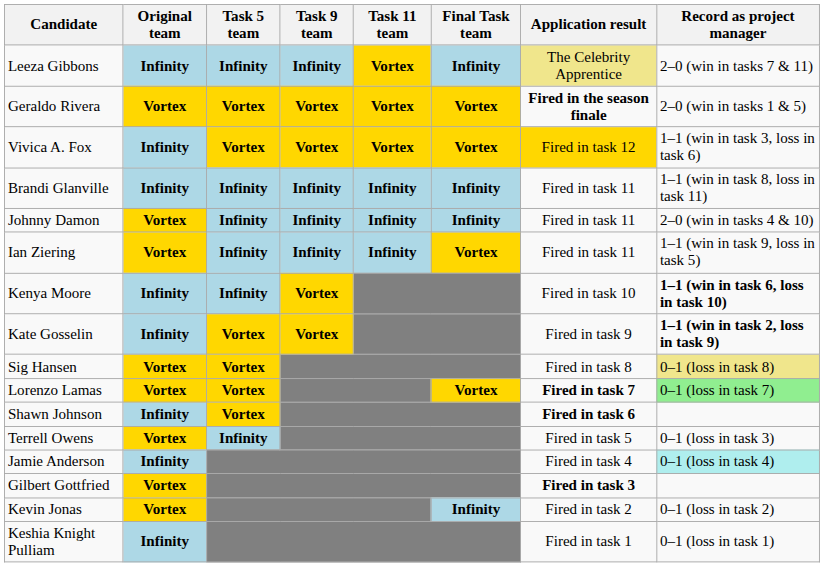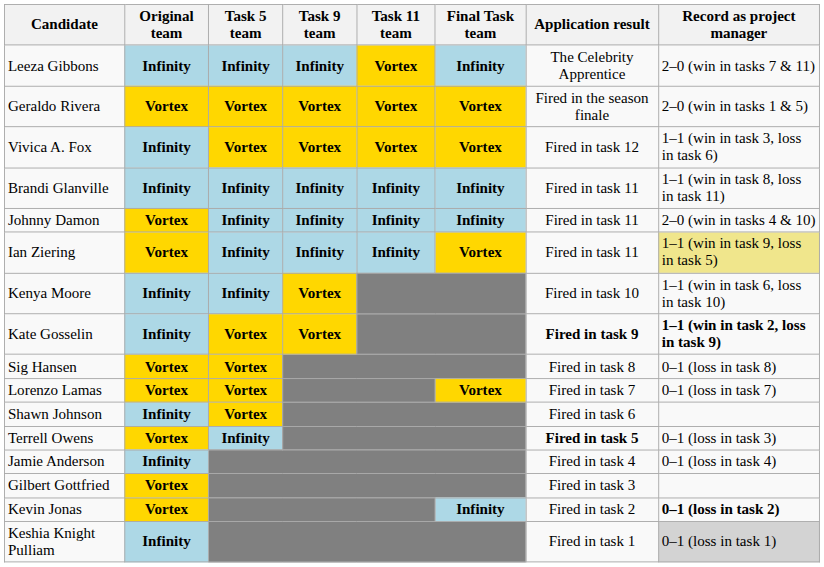(589, 65) khaki background -> (592, 65) no background
(589, 106) bold -> (592, 106) normal
(589, 147) gold background -> (592, 147) no background
(737, 252) no background -> (732, 252) khaki background
(732, 293) bold -> (732, 293) normal
(589, 334) normal -> (592, 334) bold
(717, 366) khaki background -> (719, 366) no background
(589, 390) bold -> (592, 390) normal
(717, 390) lightgreen background -> (719, 390) no background
(589, 414) bold -> (592, 414) normal
(589, 438) normal -> (592, 438) bold
(717, 461) paleturquoise background -> (719, 461) no background
(589, 485) bold -> (592, 485) normal
(717, 509) normal -> (721, 509) bold
(717, 541) no background -> (719, 541) lightgrey background
